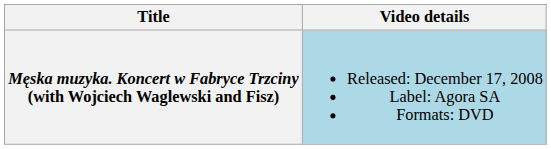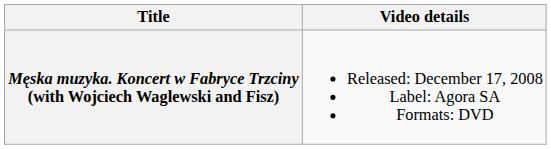(425, 96) lightblue background -> (425, 96) no background
